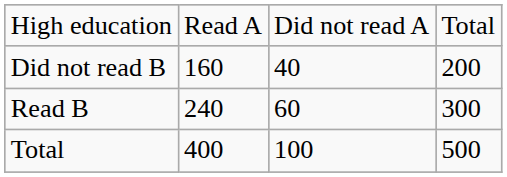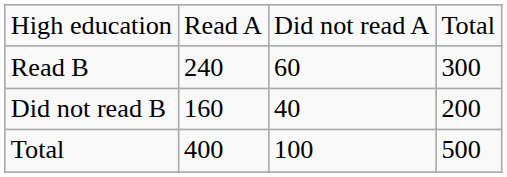rows swapped: (50, 108) <-> (88, 66)
